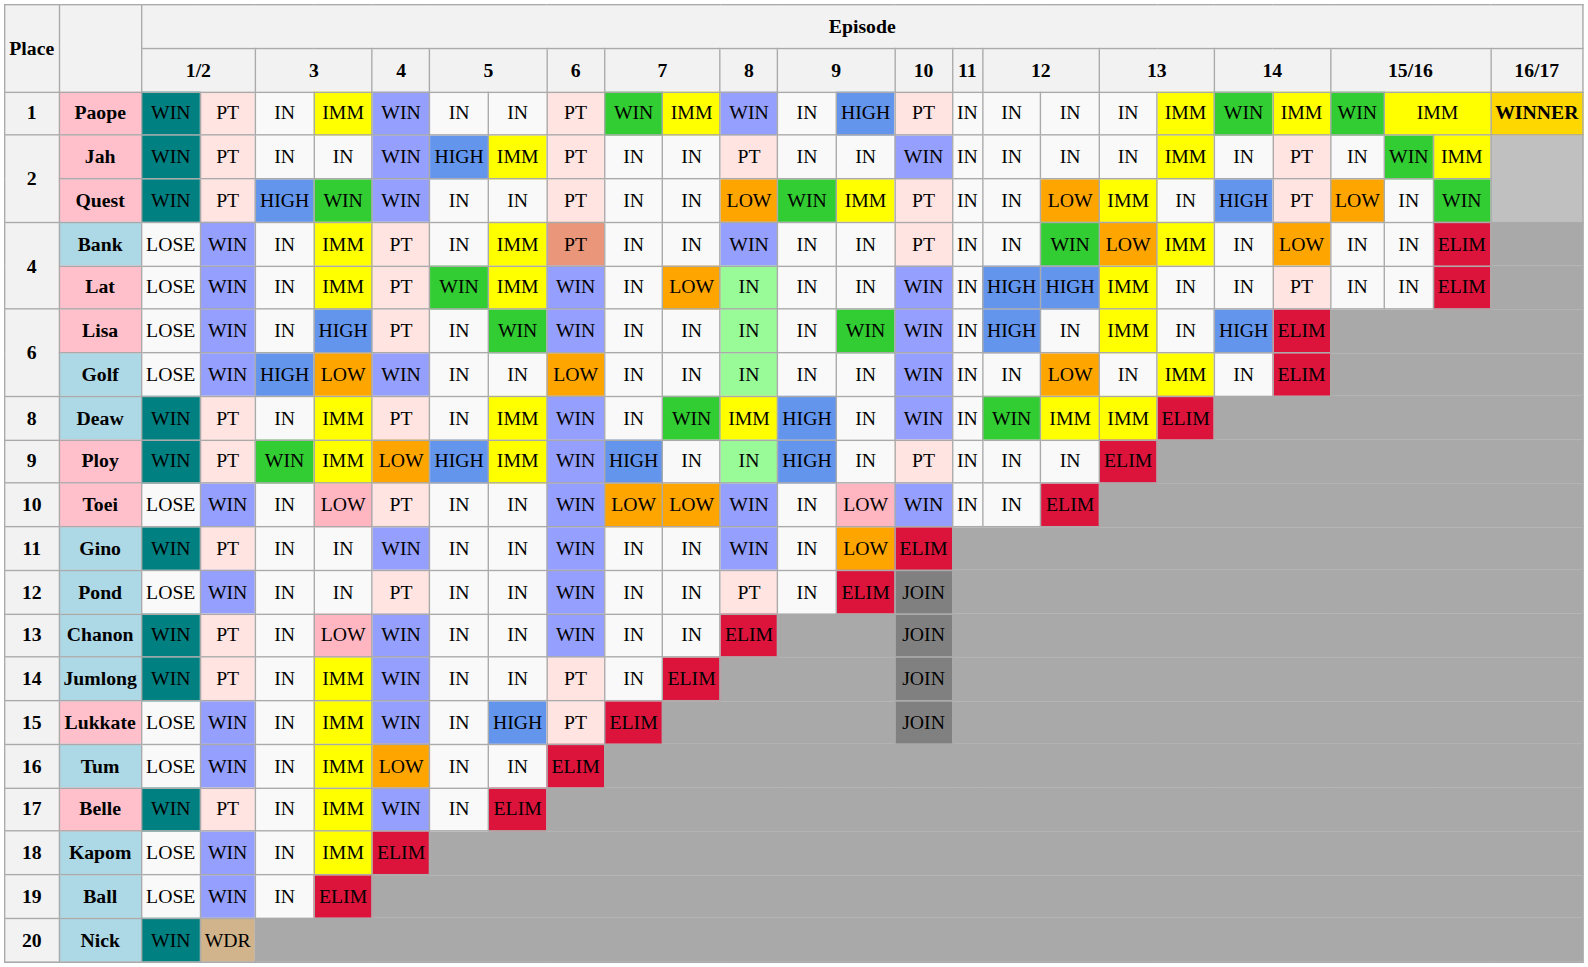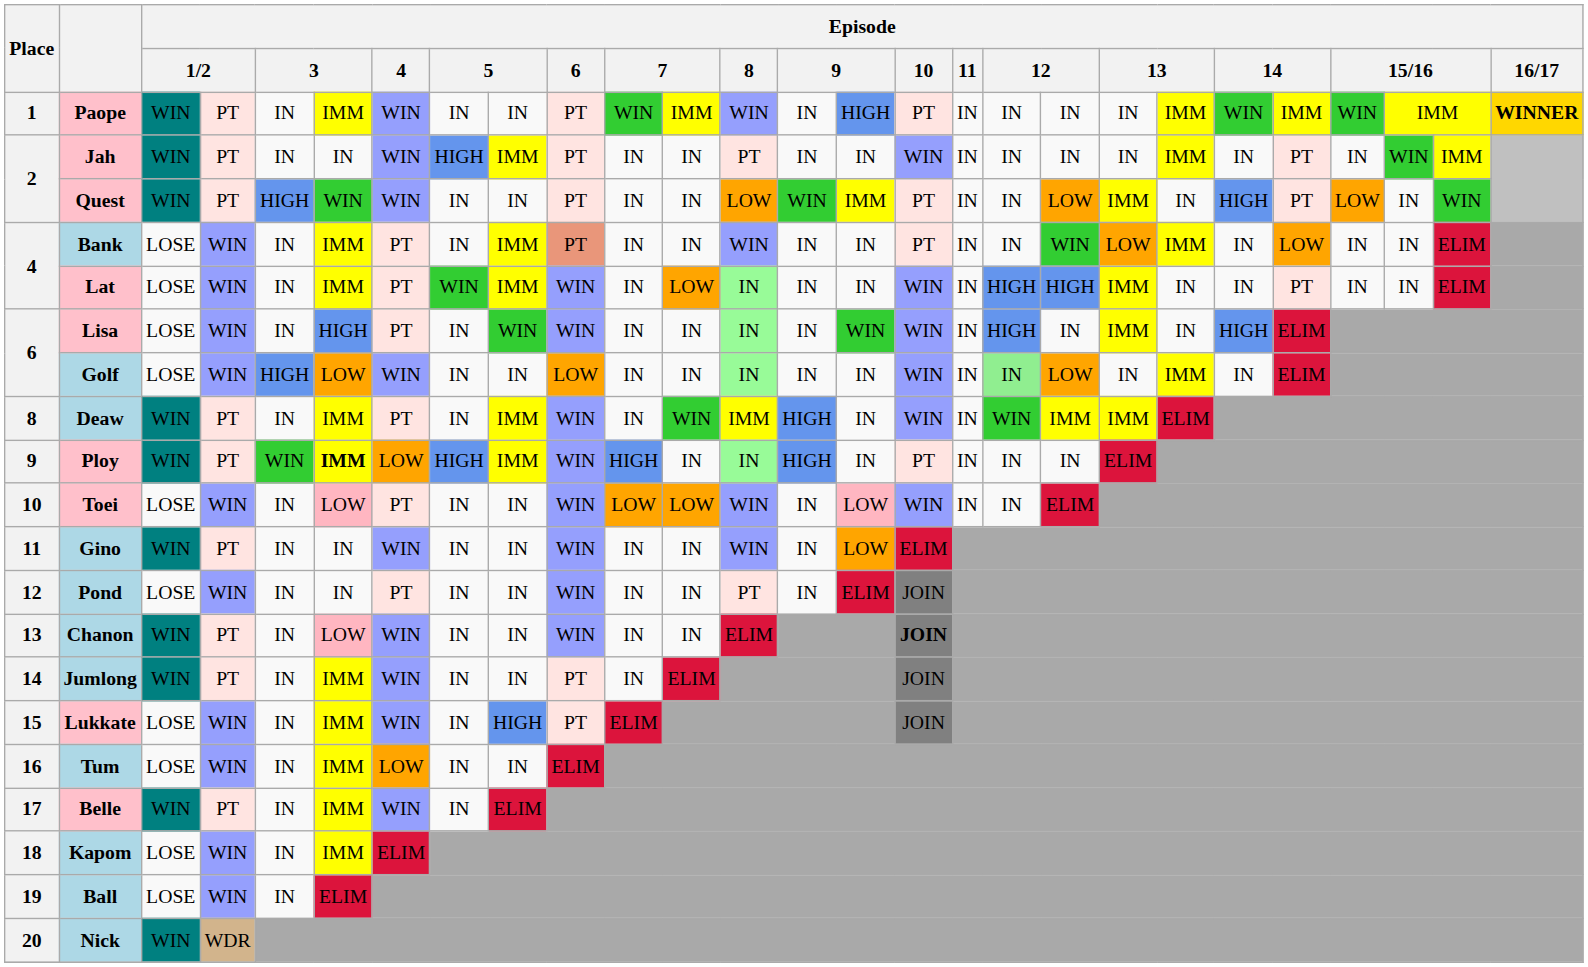(1012, 374) no background -> (1012, 374) lightgreen background
(343, 461) normal -> (343, 461) bold
(924, 635) normal -> (924, 635) bold
